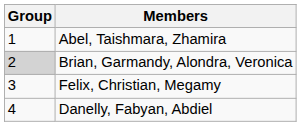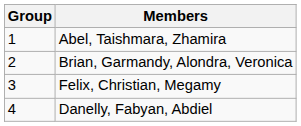(12, 62) lightgrey background -> (12, 62) no background
